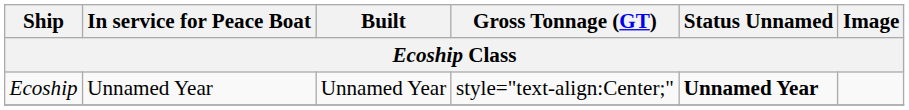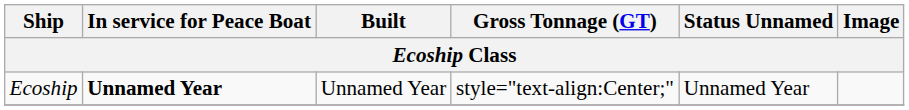(150, 88) normal -> (155, 88) bold
(751, 88) bold -> (746, 88) normal
